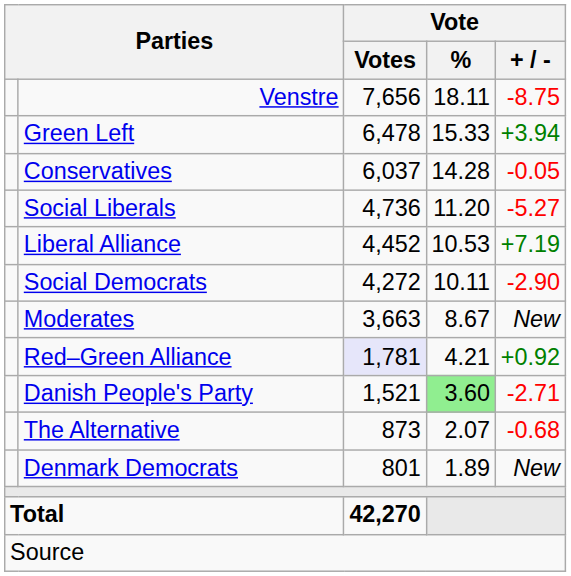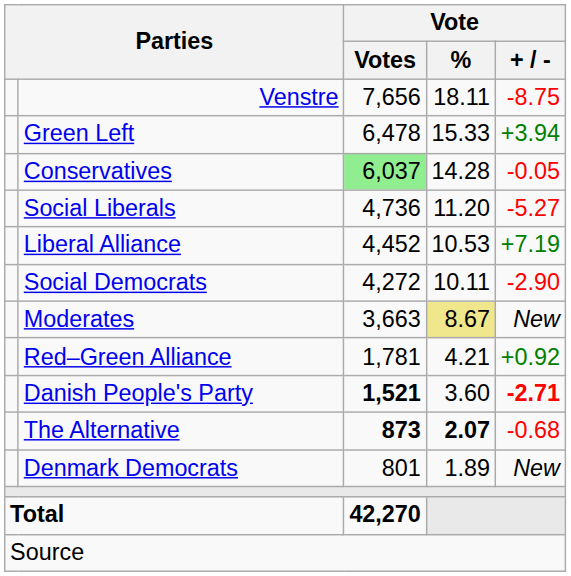(392, 171) no background -> (392, 171) lightgreen background
(467, 319) no background -> (467, 319) khaki background
(392, 356) lavender background -> (392, 356) no background
(392, 393) normal -> (392, 393) bold
(467, 393) lightgreen background -> (467, 393) no background
(533, 393) normal -> (533, 393) bold
(401, 430) normal -> (401, 430) bold
(467, 430) normal -> (467, 430) bold
